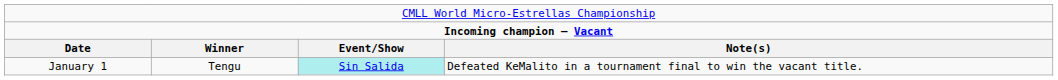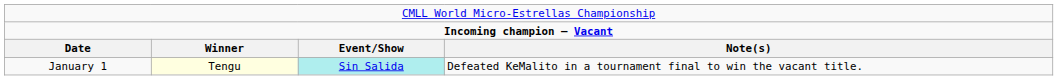(225, 66) no background -> (225, 66) lightyellow background
